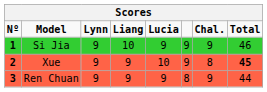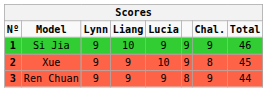(245, 62) bold -> (245, 62) normal
